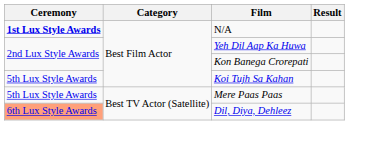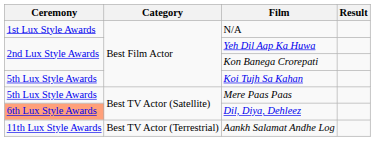(54, 29) bold -> (51, 29) normal
+ row: (279, 128)
